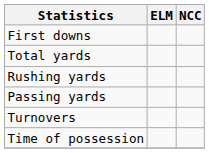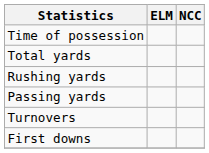rows swapped: (49, 35) <-> (76, 138)
